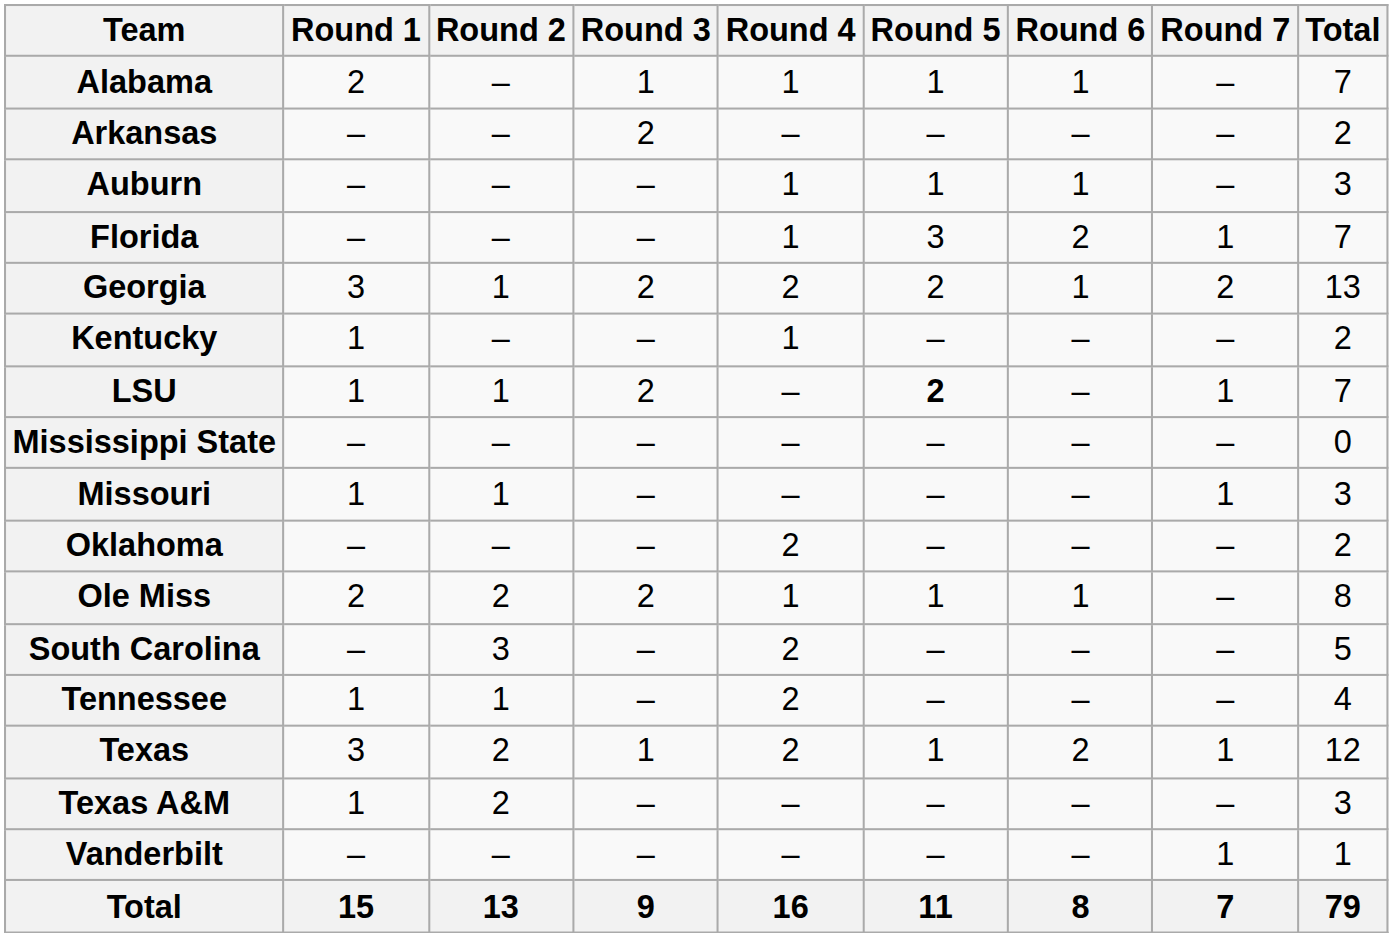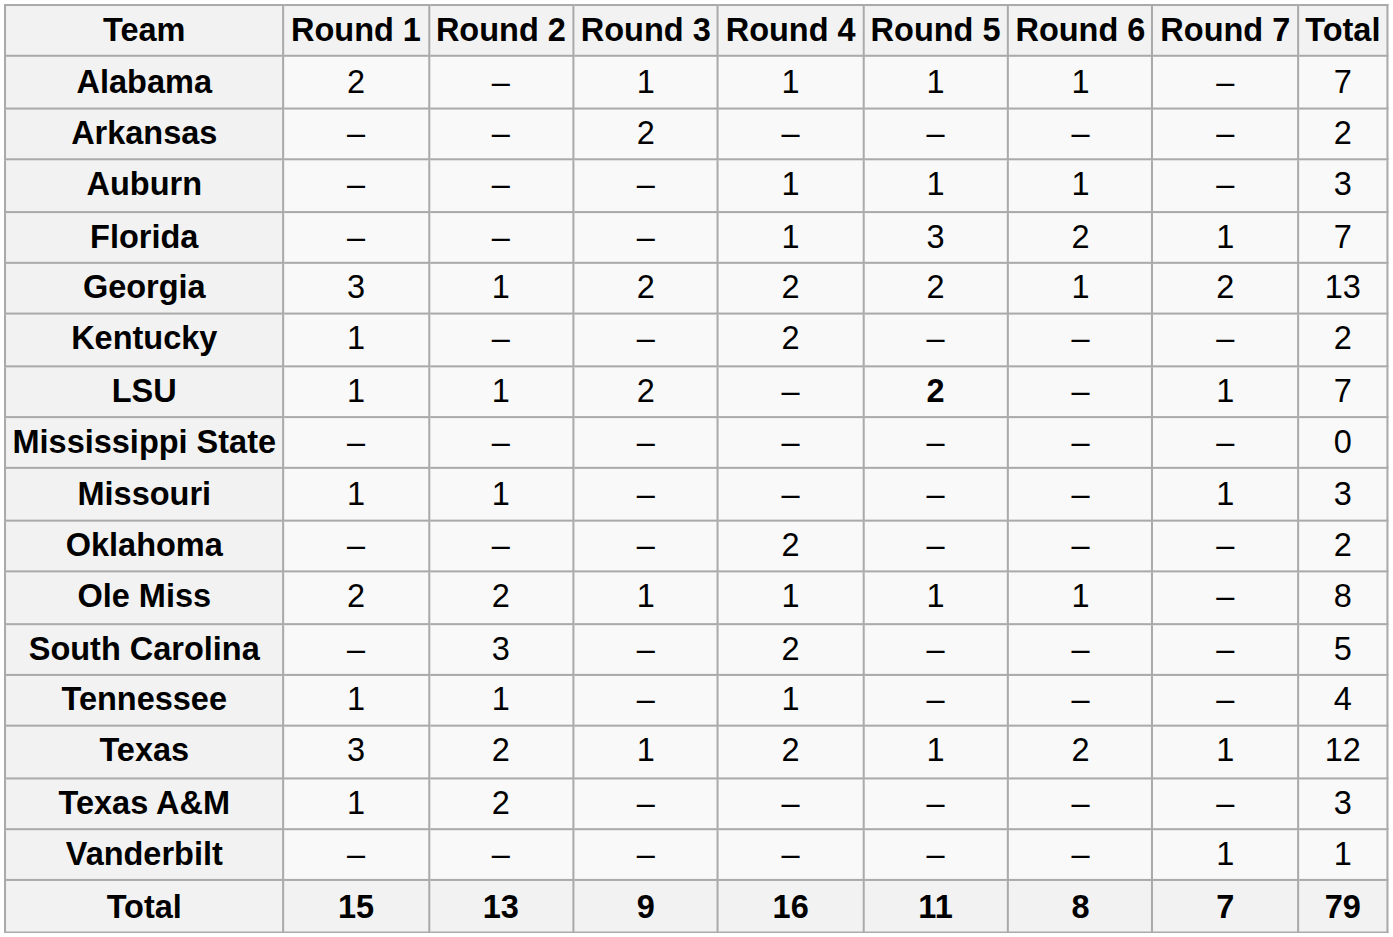(791, 339) 1 -> (791, 339) 2
(646, 596) 2 -> (646, 596) 1
(791, 699) 2 -> (791, 699) 1
